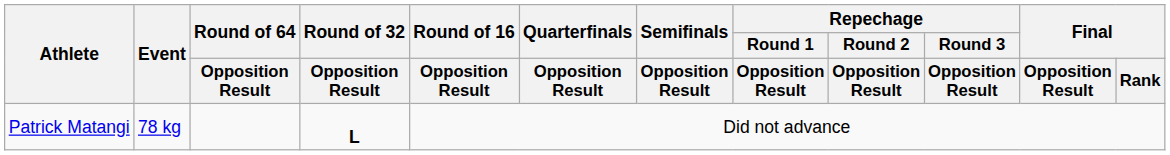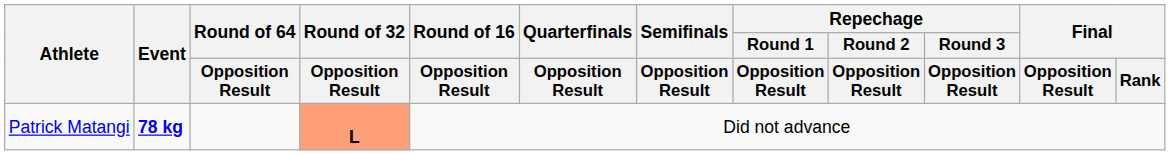(159, 127) normal -> (160, 127) bold
(354, 137) no background -> (354, 137) lightsalmon background
